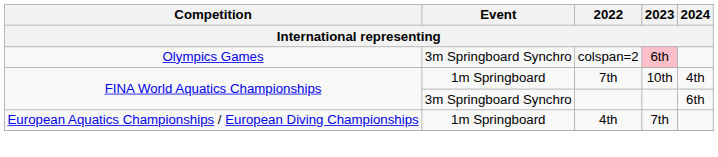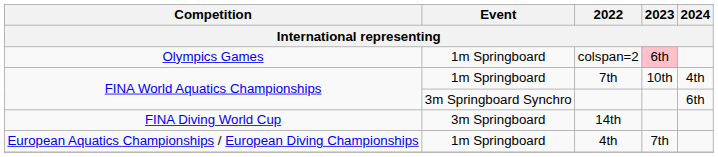(498, 57) 3m Springboard Synchro -> (498, 57) 1m Springboard
+ row: (213, 120)
